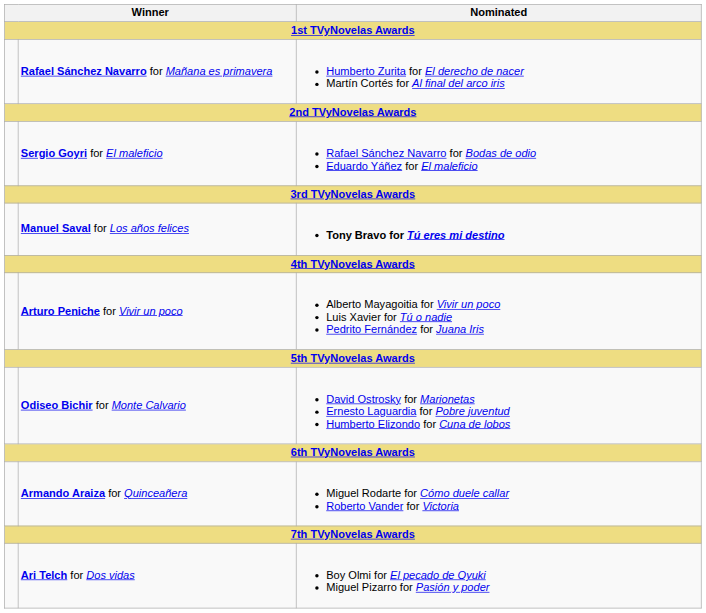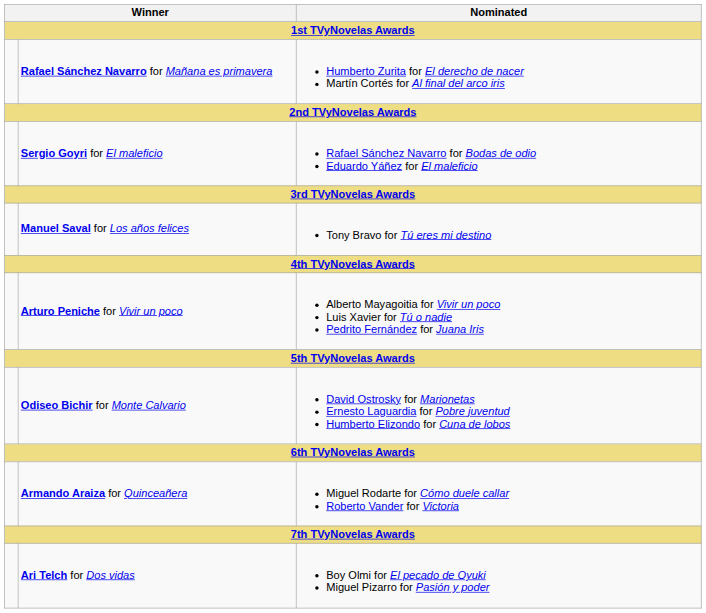(499, 235) bold -> (499, 235) normal
